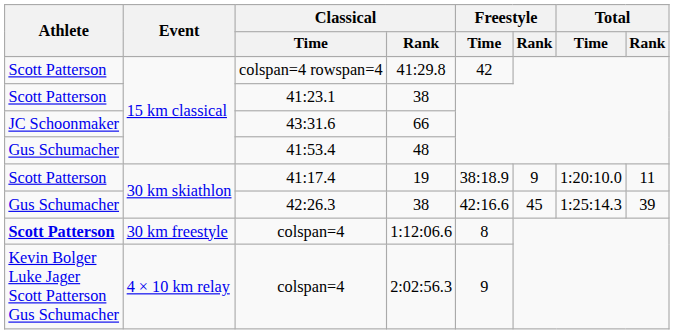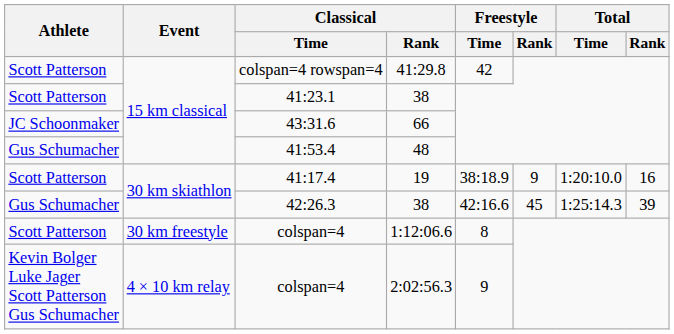(647, 177) 11 -> (647, 177) 16
(61, 231) bold -> (57, 231) normal
